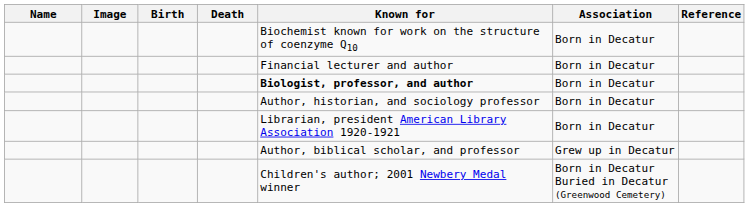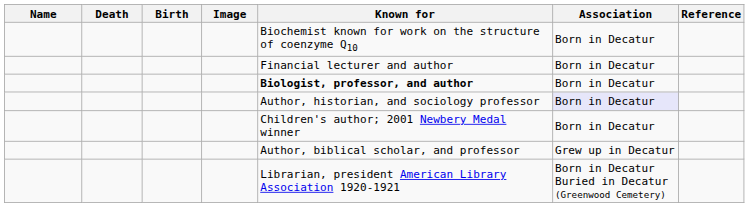columns swapped: (110, 13) <-> (228, 13)
(605, 101) no background -> (605, 101) lavender background
(383, 126) Librarian, president American Library Association 1920-1921 -> (383, 126) Children's author; 2001 Newbery Medal winner
(383, 181) Children's author; 2001 Newbery Medal winner -> (383, 181) Librarian, president American Library Association 1920-1921
